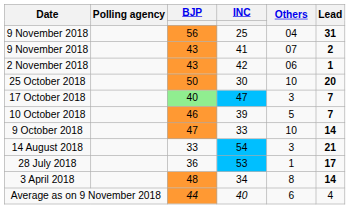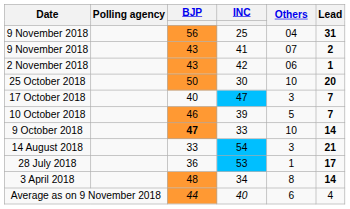(192, 98) lightgreen background -> (192, 98) no background
(192, 131) normal -> (192, 131) bold
